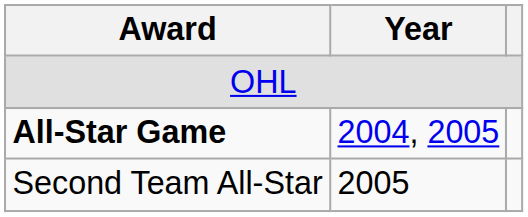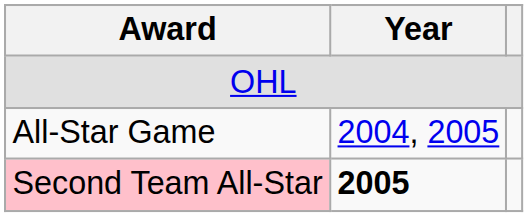(119, 132) bold -> (114, 132) normal
(168, 183) no background -> (168, 183) pink background
(374, 183) normal -> (374, 183) bold
